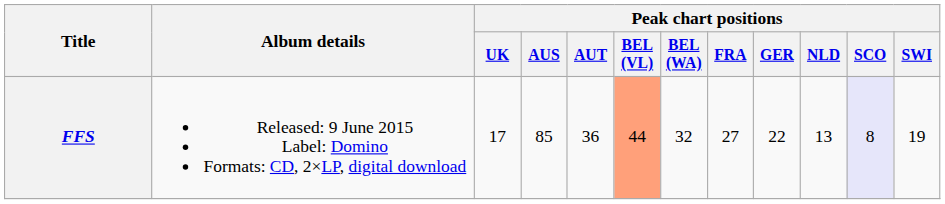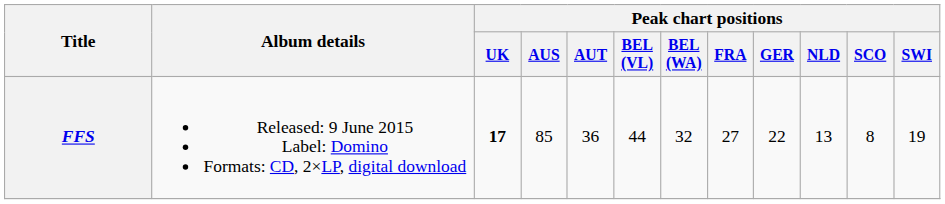(497, 137) normal -> (497, 137) bold
(637, 137) lightsalmon background -> (637, 137) no background
(870, 137) lavender background -> (870, 137) no background
